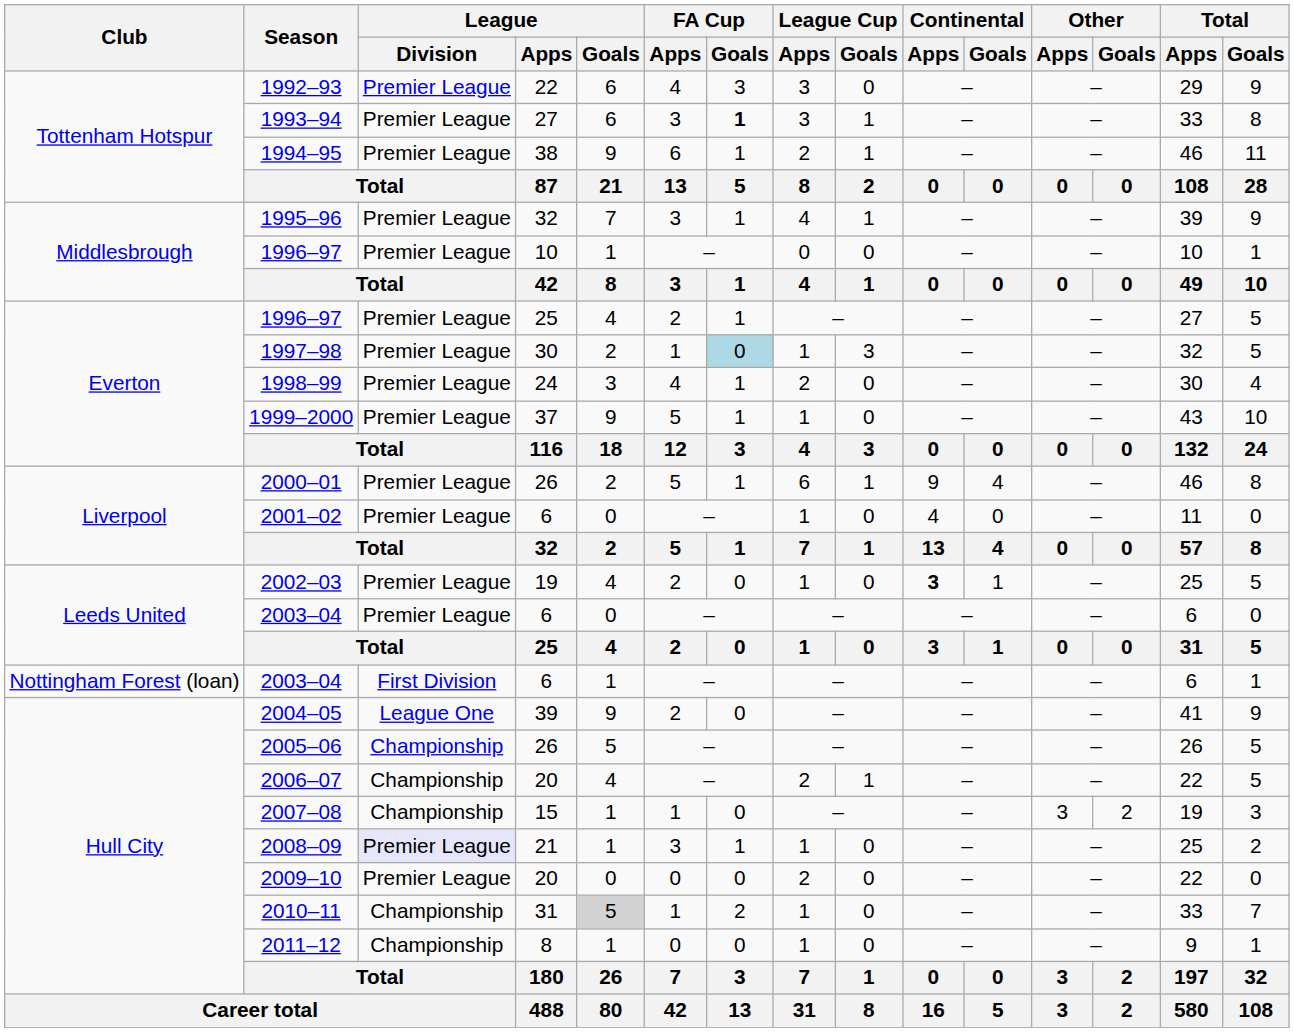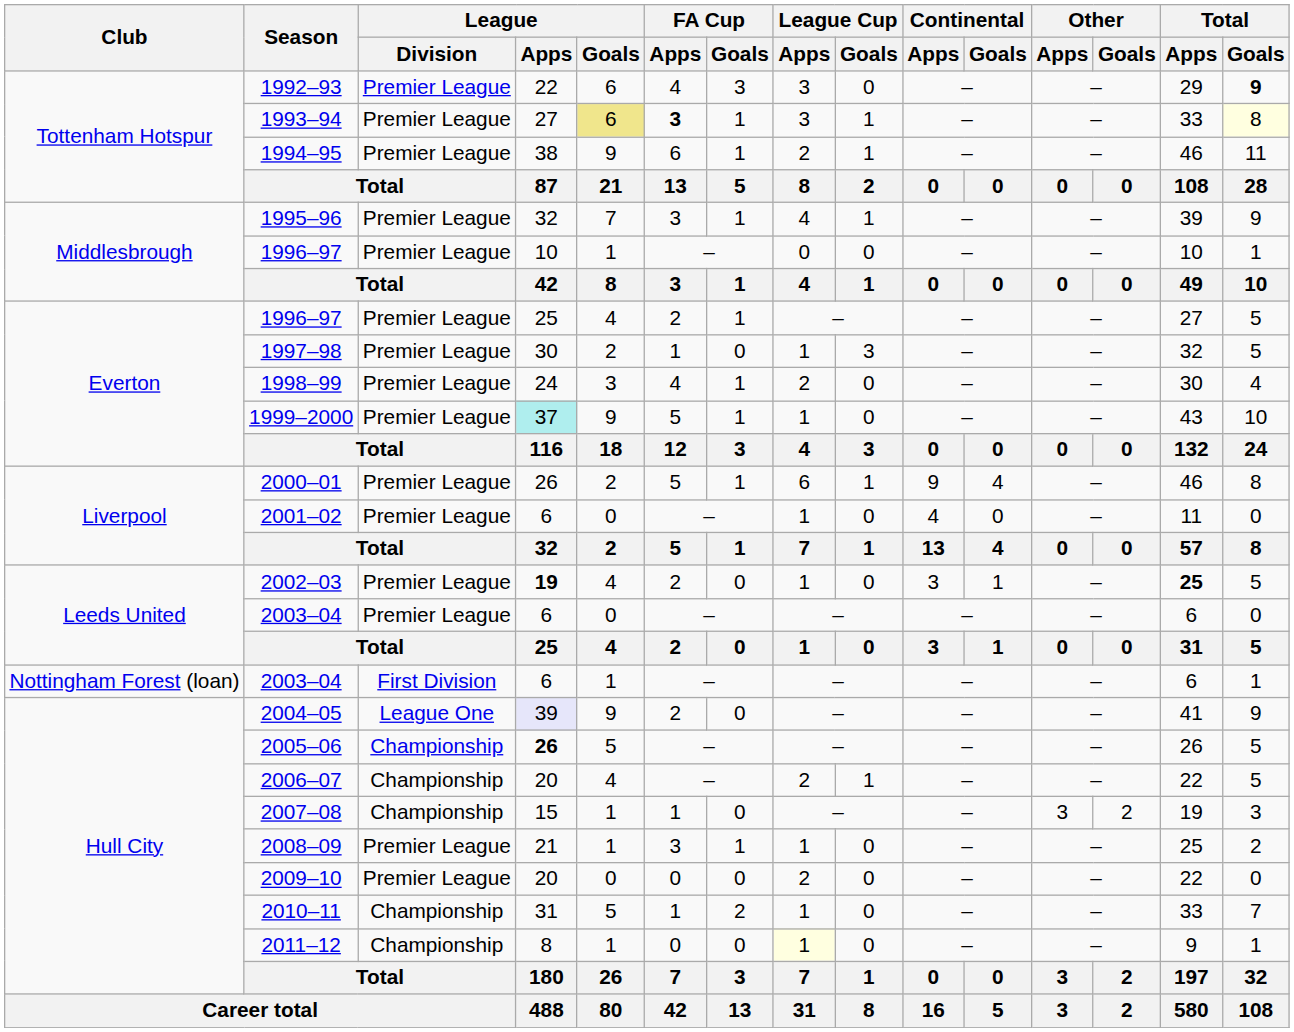(1256, 86) normal -> (1256, 86) bold
(611, 119) no background -> (611, 119) khaki background
(675, 119) normal -> (675, 119) bold
(740, 119) bold -> (740, 119) normal
(1256, 119) no background -> (1256, 119) lightyellow background
(740, 350) lightblue background -> (740, 350) no background
(546, 416) no background -> (546, 416) paleturquoise background
(546, 581) normal -> (546, 581) bold
(933, 581) bold -> (933, 581) normal
(1191, 581) normal -> (1191, 581) bold
(546, 713) no background -> (546, 713) lavender background
(546, 746) normal -> (546, 746) bold
(437, 845) lavender background -> (437, 845) no background
(611, 911) lightgrey background -> (611, 911) no background
(804, 944) no background -> (804, 944) lightyellow background
